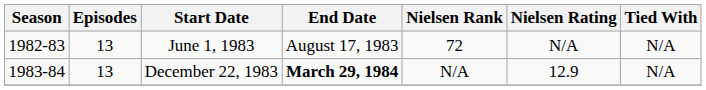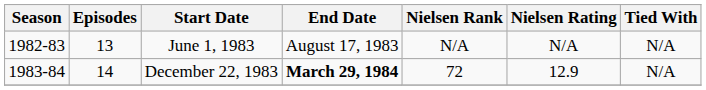(455, 44) 72 -> (455, 44) N/A
(105, 71) 13 -> (105, 71) 14
(455, 71) N/A -> (455, 71) 72
